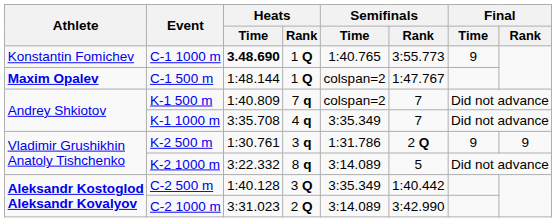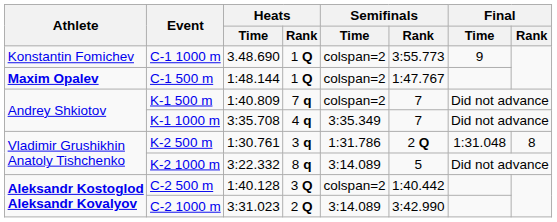(253, 57) bold -> (253, 57) normal
(355, 57) 1:40.765 -> (355, 57) colspan=2
(473, 143) 9 -> (480, 143) 1:31.048
(525, 143) 9 -> (532, 143) 8
(355, 185) 3:35.349 -> (355, 185) colspan=2
